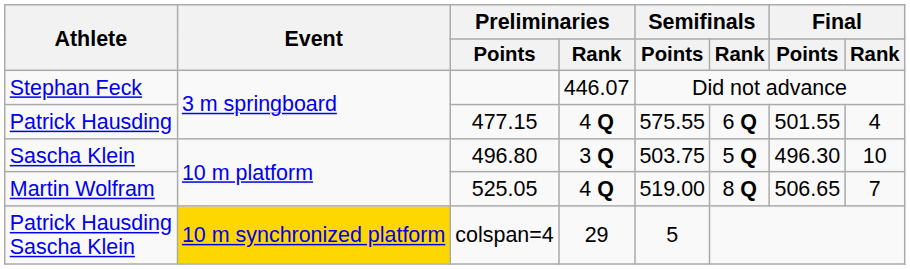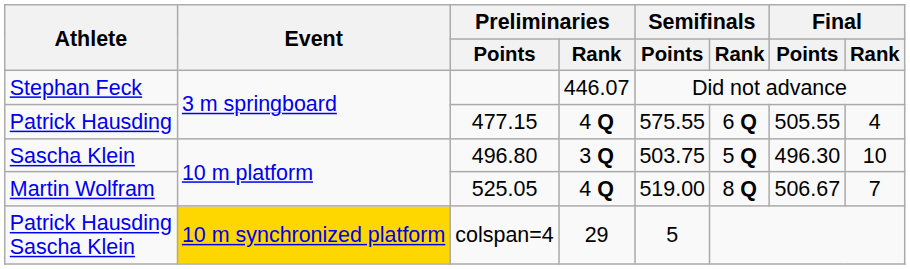(807, 122) 501.55 -> (807, 122) 505.55
(807, 190) 506.65 -> (807, 190) 506.67
